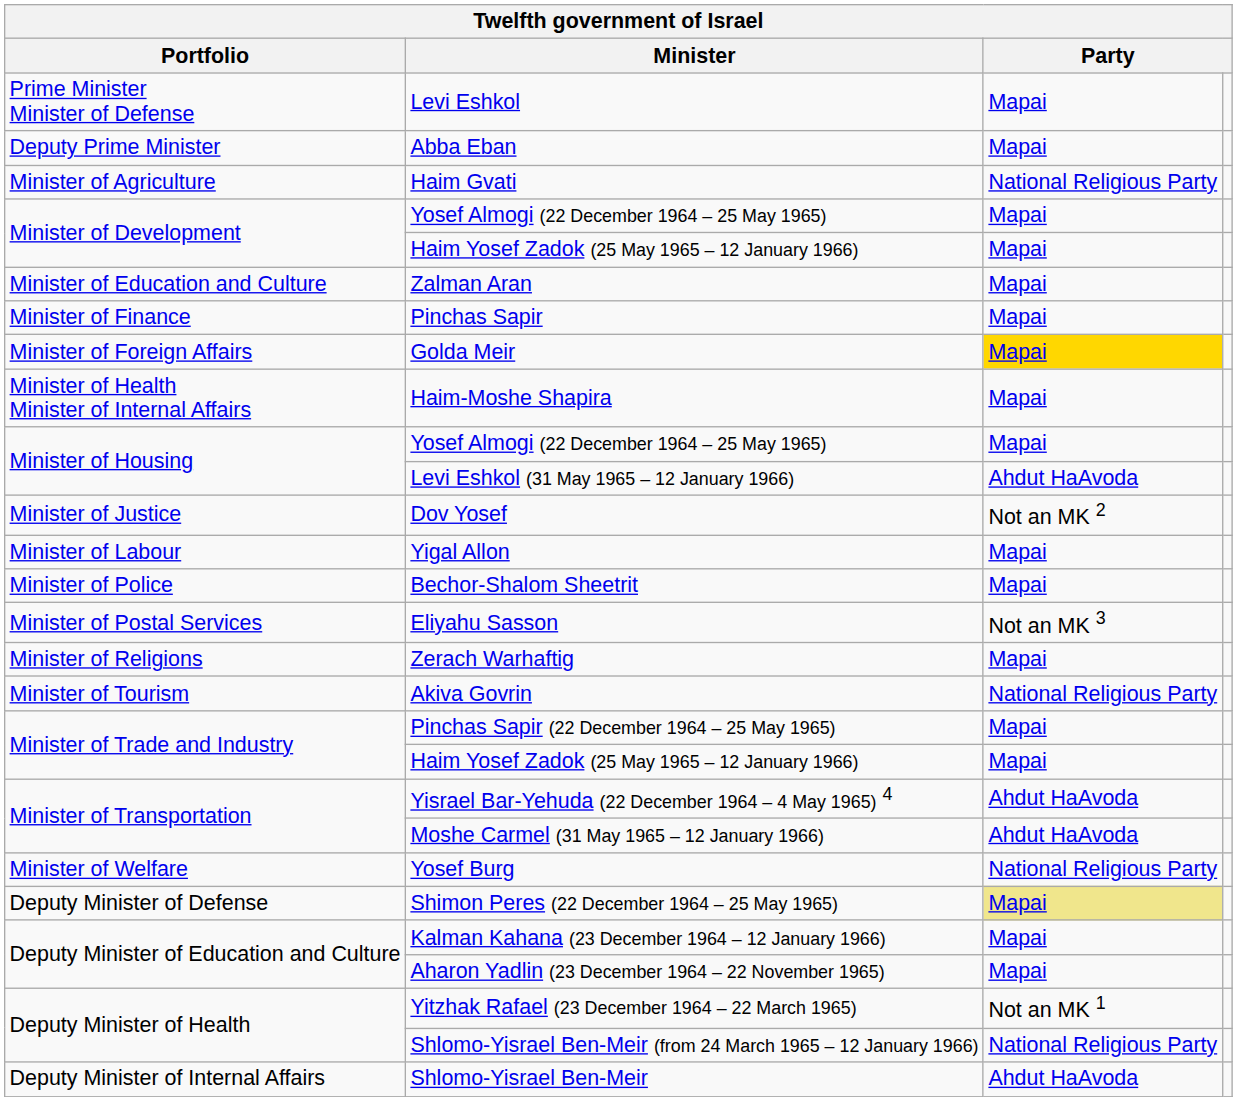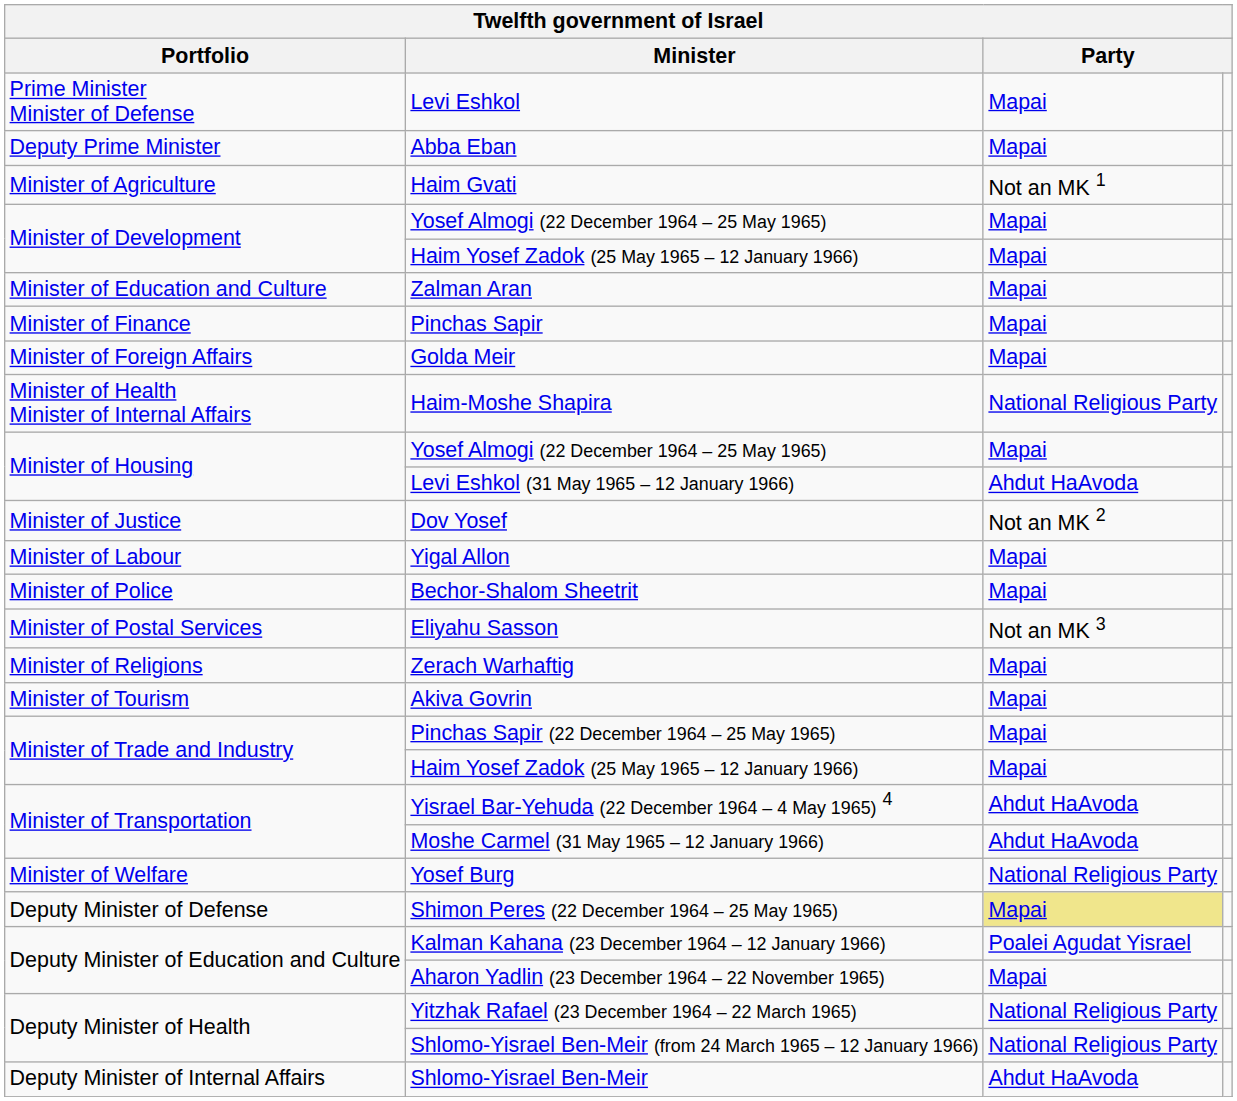(1103, 181) National Religious Party -> (1047, 184) Not an MK 1
(1018, 351) gold background -> (1018, 357) no background
(1018, 397) Mapai -> (1103, 403) National Religious Party
(1103, 693) National Religious Party -> (1018, 699) Mapai
(1018, 937) Mapai -> (1090, 943) Poalei Agudat Yisrael
(1047, 1008) Not an MK 1 -> (1103, 1011) National Religious Party
